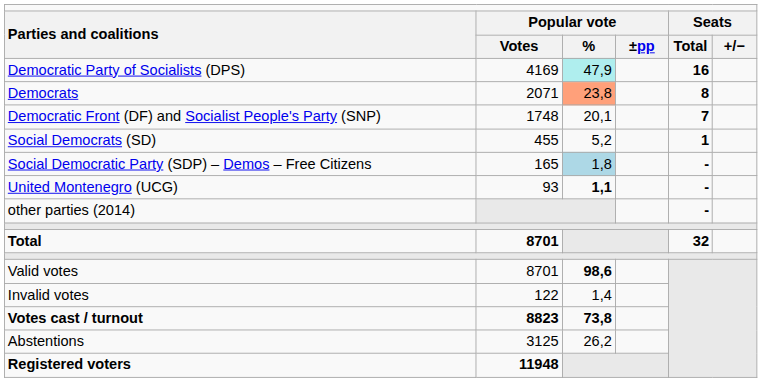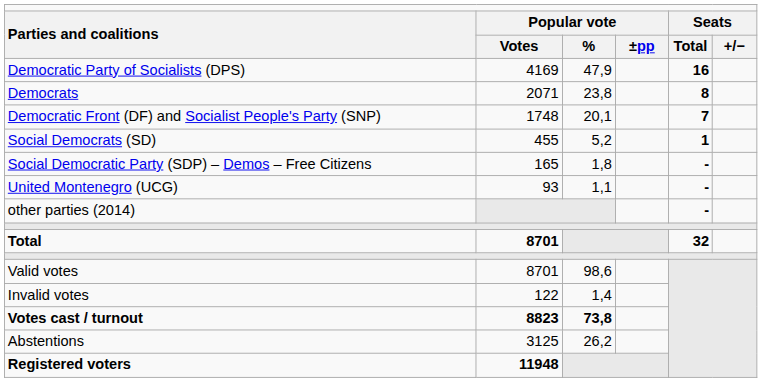(598, 69) paleturquoise background -> (598, 69) no background
(598, 93) lightsalmon background -> (598, 93) no background
(602, 163) lightblue background -> (602, 163) no background
(602, 187) bold -> (602, 187) normal
(598, 270) bold -> (598, 270) normal
